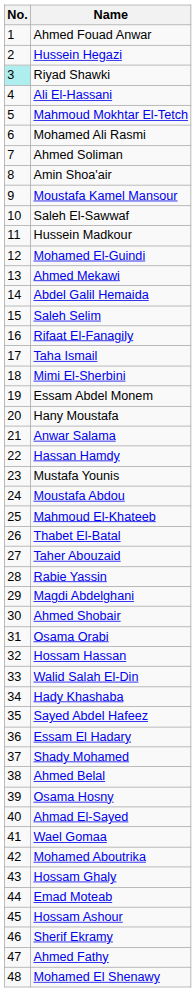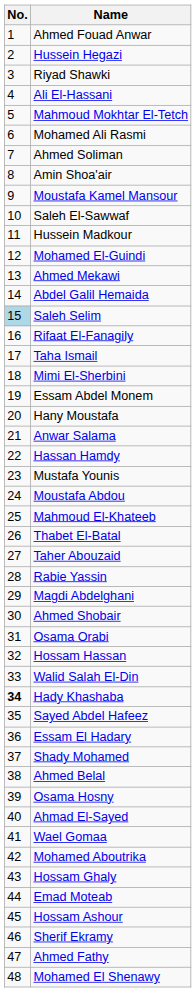(11, 75) paleturquoise background -> (11, 75) no background
(14, 315) no background -> (14, 315) lightblue background
(14, 696) normal -> (14, 696) bold
